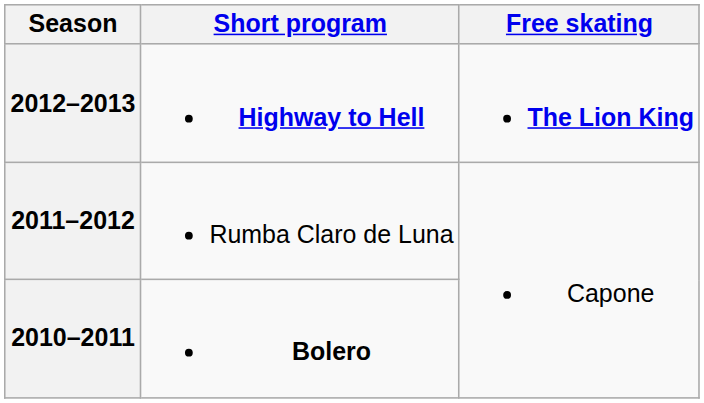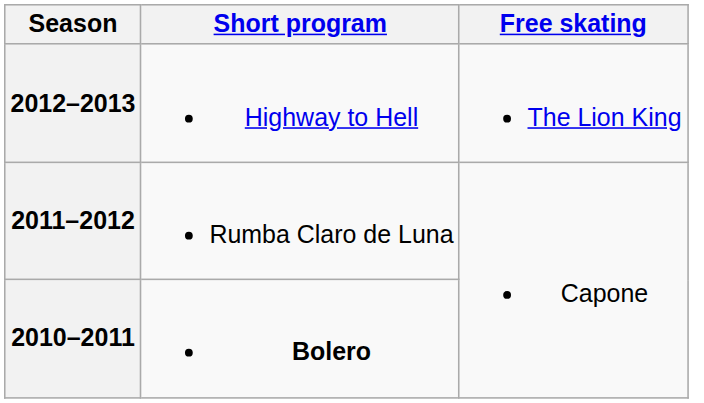(300, 117) bold -> (300, 117) normal
(579, 117) bold -> (573, 117) normal
